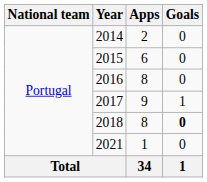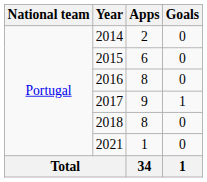(182, 123) bold -> (182, 123) normal
